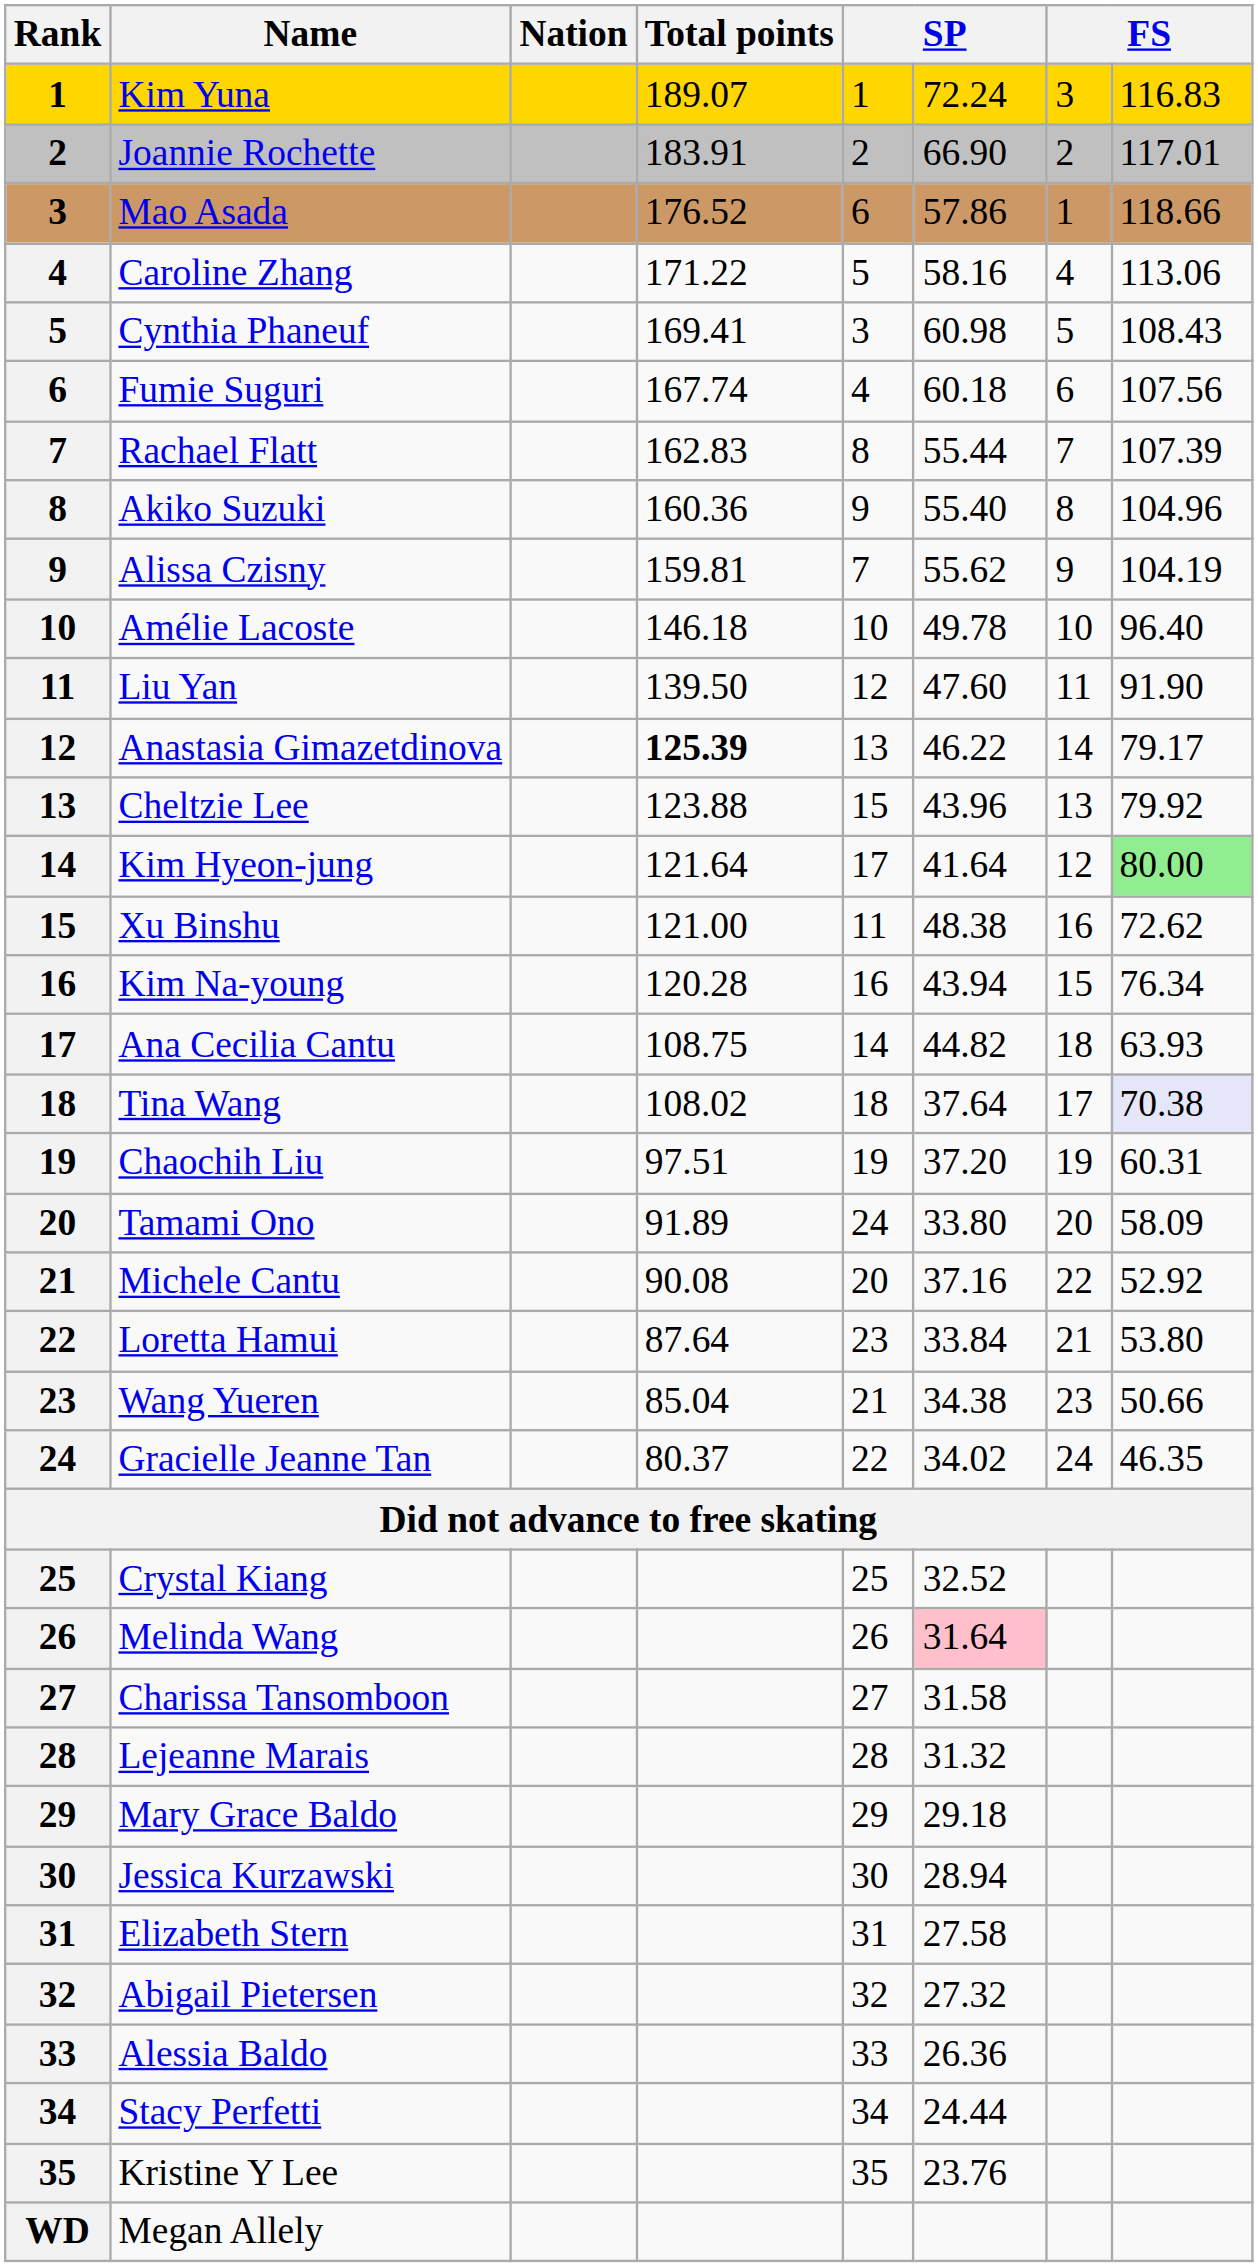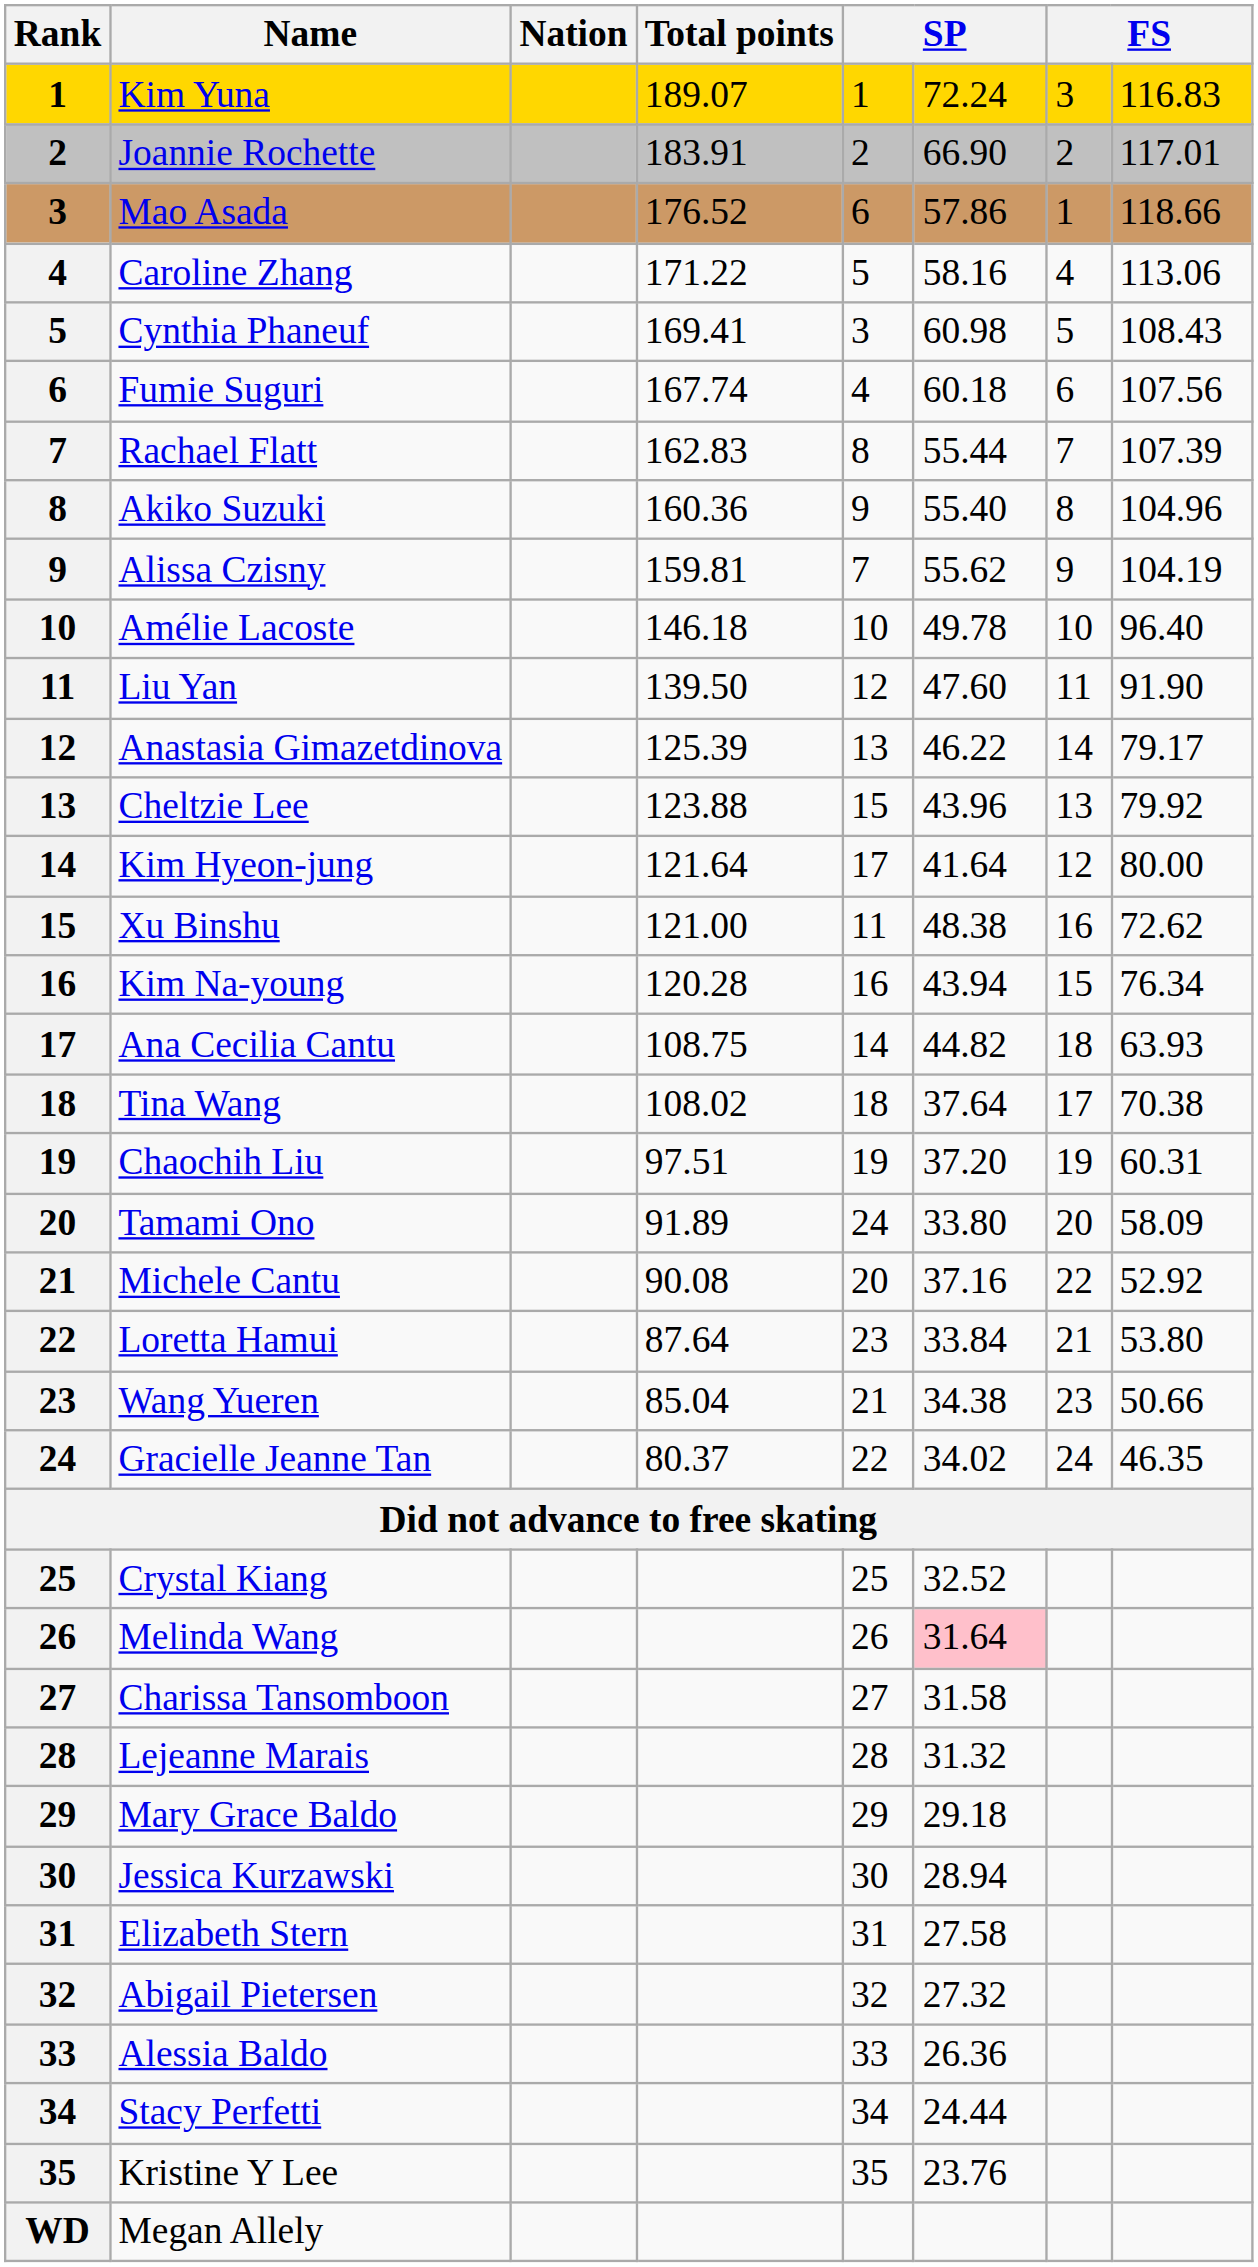(696, 746) bold -> (696, 746) normal
(1162, 865) lightgreen background -> (1162, 865) no background
(1162, 1102) lavender background -> (1162, 1102) no background
